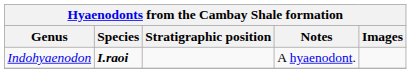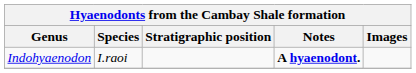(113, 57) bold -> (112, 57) normal
(317, 57) normal -> (319, 57) bold
